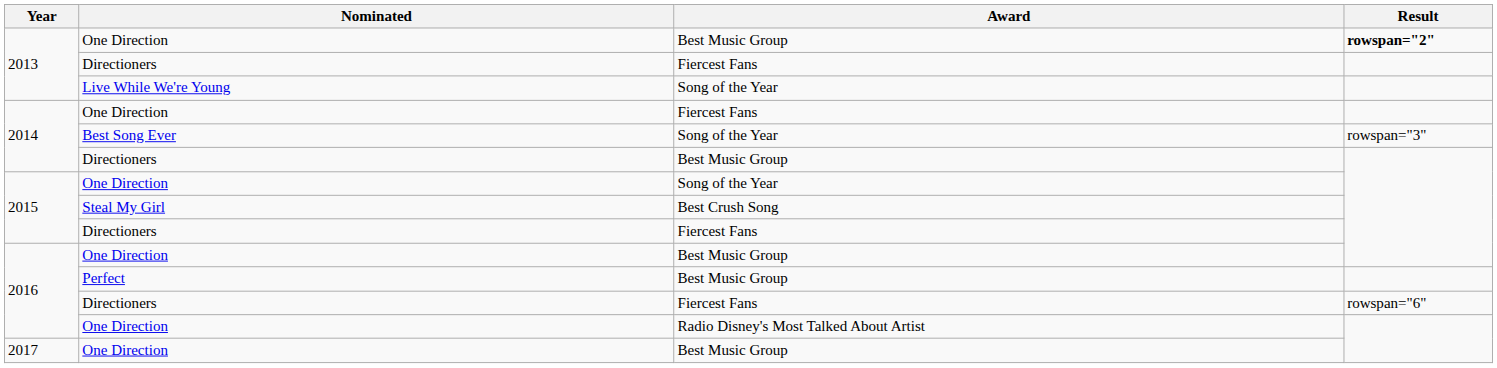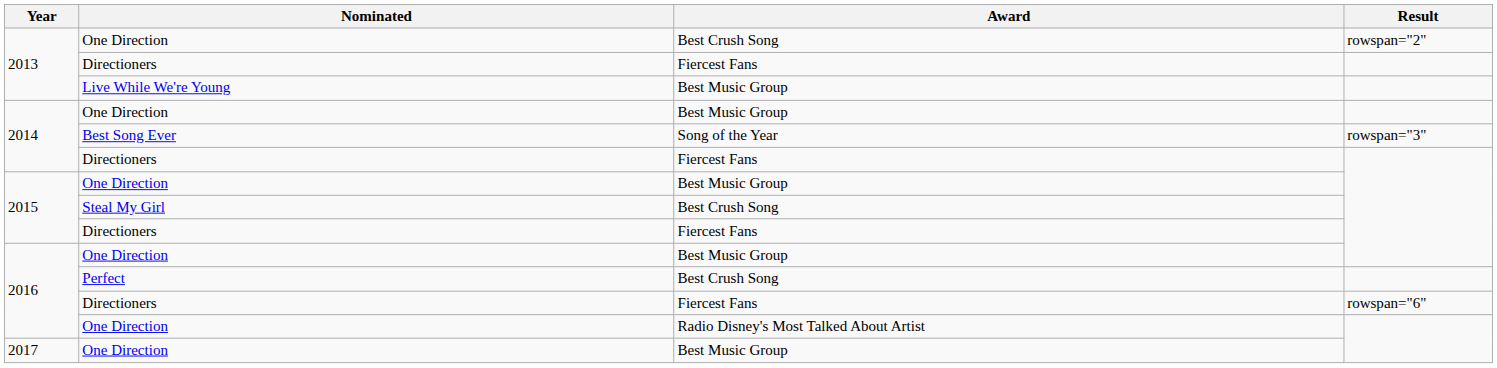(733, 40) Best Music Group -> (728, 40) Best Crush Song
(1391, 40) bold -> (1387, 40) normal
(728, 87) Song of the Year -> (733, 87) Best Music Group
(717, 111) Fiercest Fans -> (733, 111) Best Music Group
(733, 159) Best Music Group -> (717, 159) Fiercest Fans
(728, 183) Song of the Year -> (733, 183) Best Music Group
(733, 278) Best Music Group -> (728, 278) Best Crush Song
